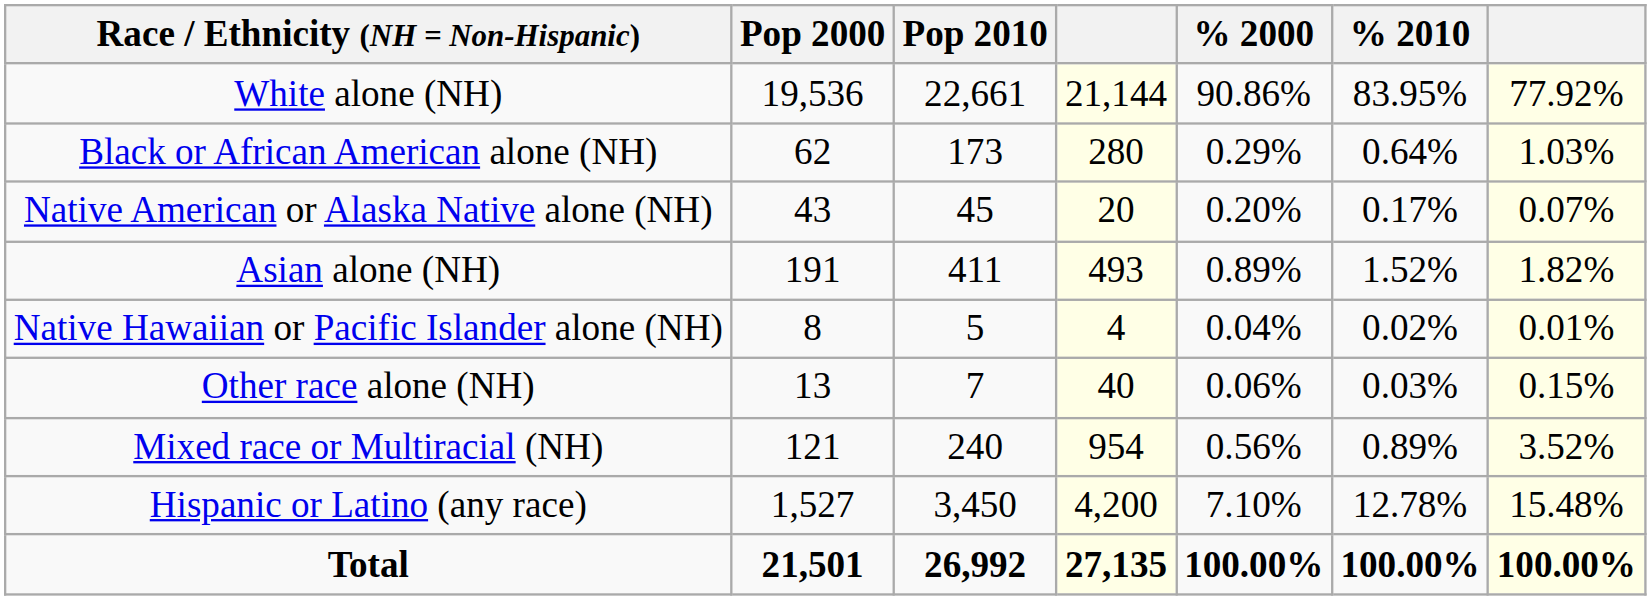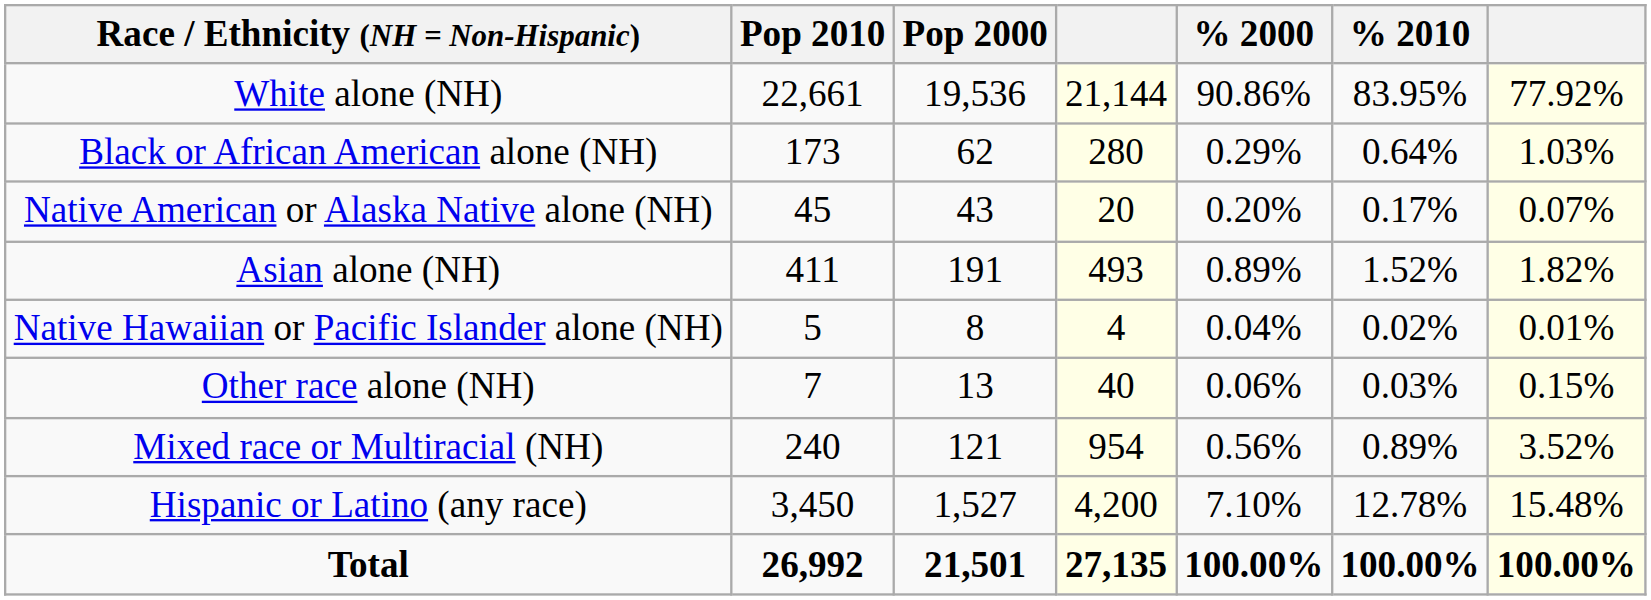columns swapped: (813, 33) <-> (975, 33)
